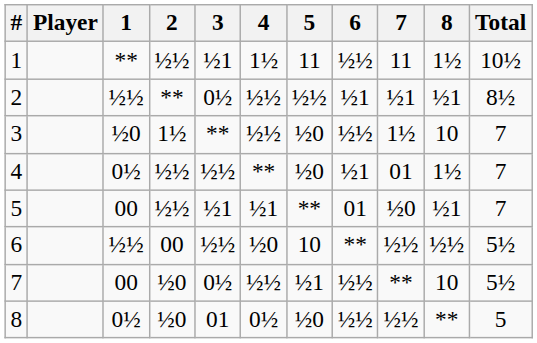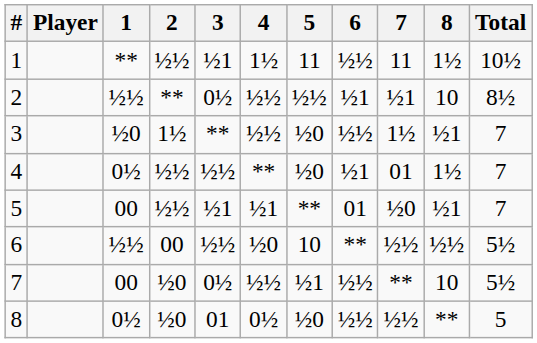(447, 97) ½1 -> (447, 97) 10
(447, 134) 10 -> (447, 134) ½1
